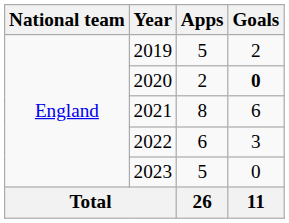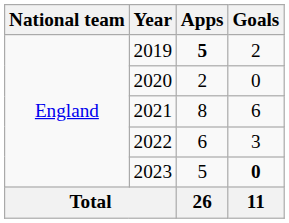(202, 50) normal -> (202, 50) bold
(256, 80) bold -> (256, 80) normal
(256, 171) normal -> (256, 171) bold
